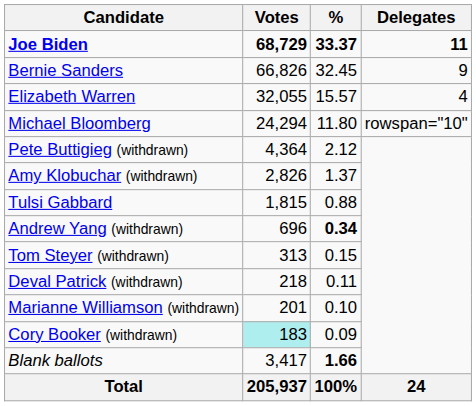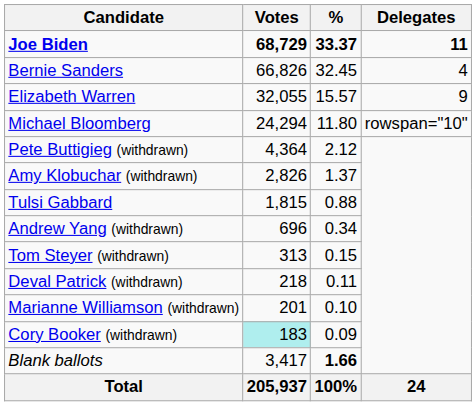(463, 70) 9 -> (463, 70) 4
(463, 96) 4 -> (463, 96) 9
(341, 228) bold -> (341, 228) normal
